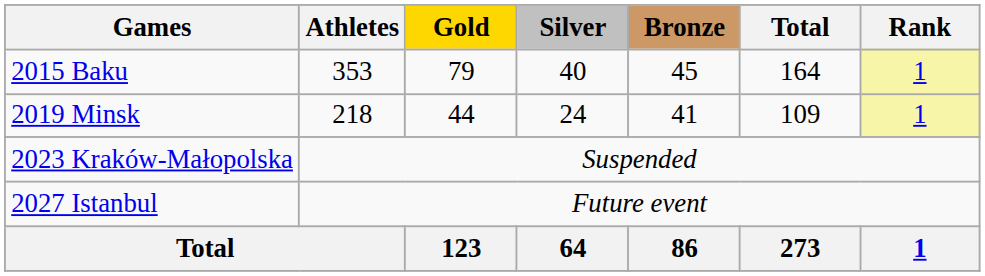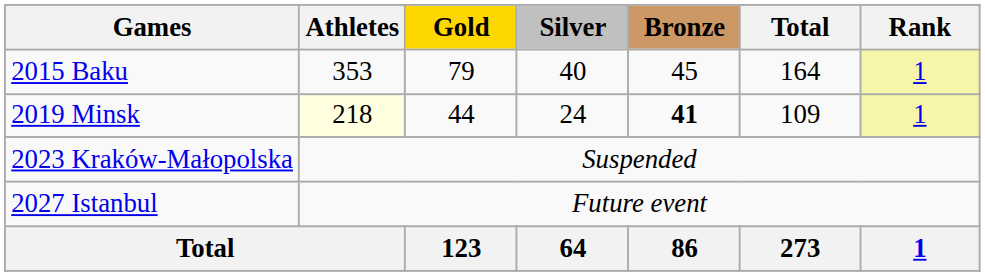(352, 115) no background -> (352, 115) lightyellow background
(685, 115) normal -> (685, 115) bold
